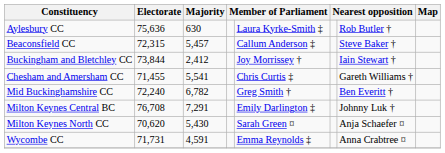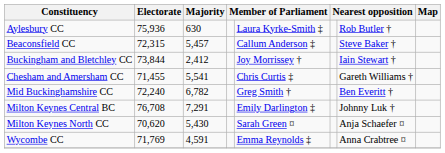(151, 28) 75,636 -> (151, 28) 75,936
(151, 140) 71,731 -> (151, 140) 71,769
